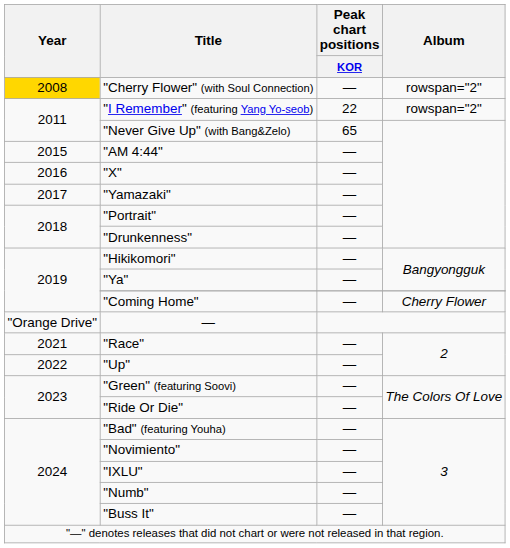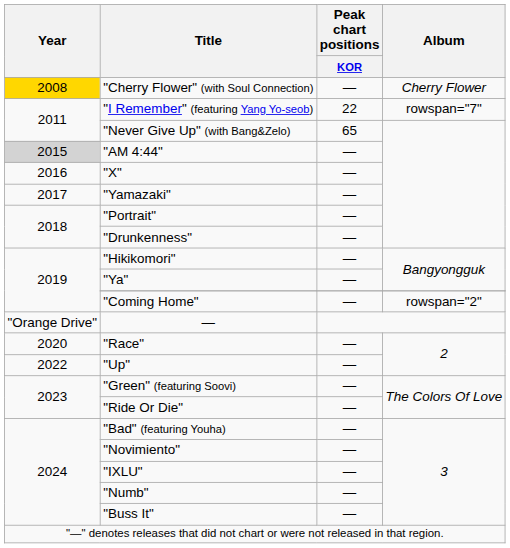(444, 88) rowspan="2" -> (444, 88) Cherry Flower
(444, 109) rowspan="2" -> (444, 109) rowspan="7"
(52, 151) no background -> (52, 151) lightgrey background
(444, 301) Cherry Flower -> (444, 301) rowspan="2"
(52, 343) 2021 -> (52, 343) 2020
